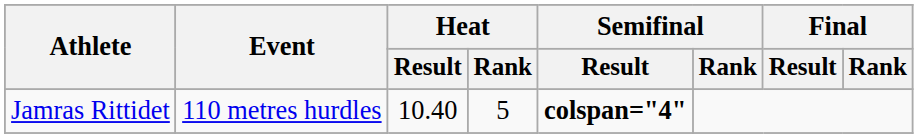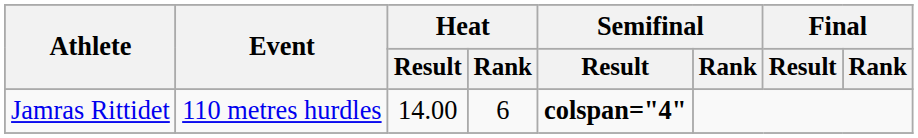(428, 111) 10.40 -> (428, 111) 14.00
(503, 111) 5 -> (503, 111) 6
